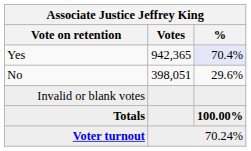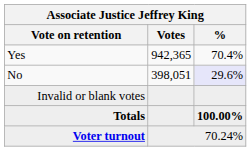(227, 55) lavender background -> (227, 55) no background
(227, 75) no background -> (227, 75) lavender background
